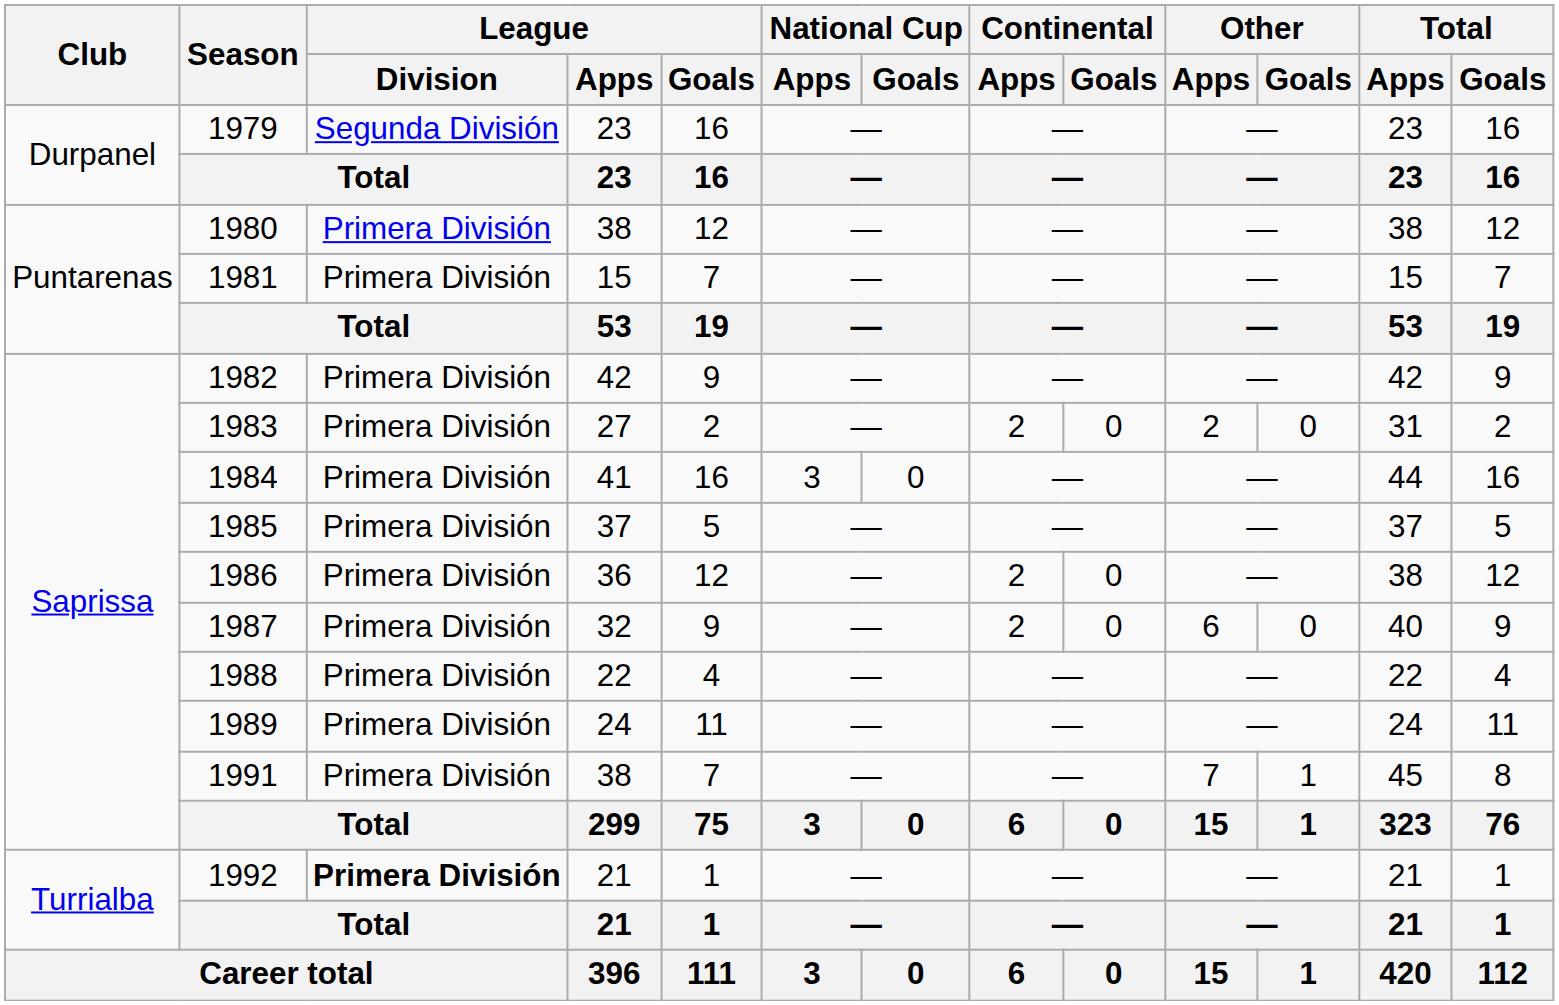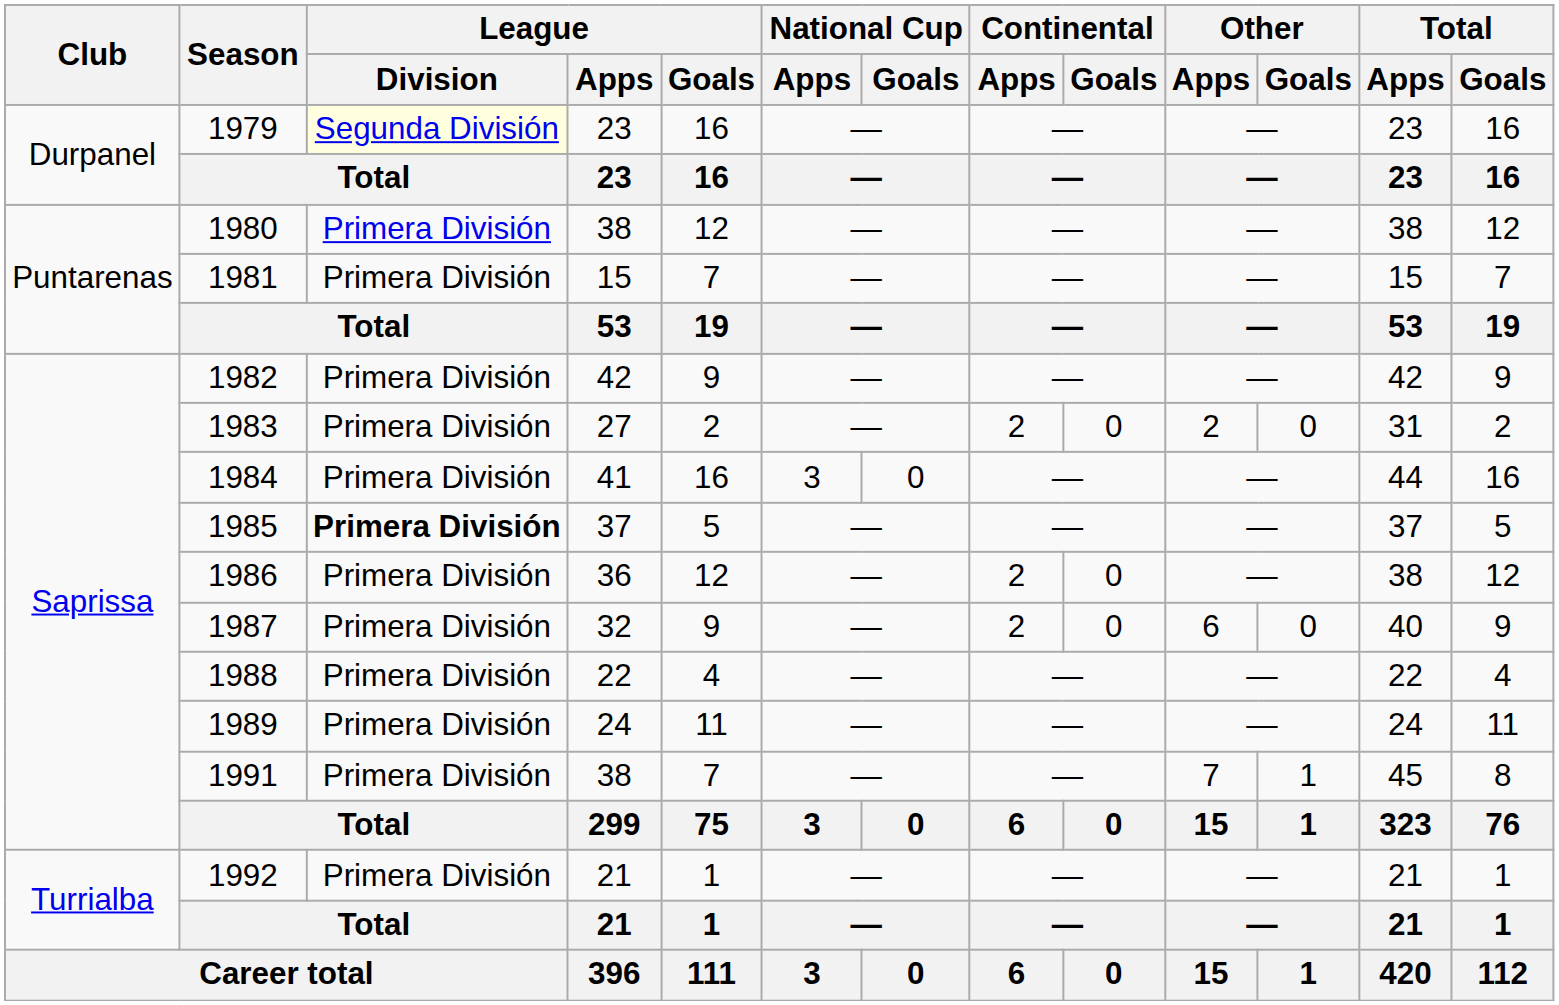(437, 128) no background -> (437, 128) lightyellow background
(437, 526) normal -> (437, 526) bold
(437, 874) bold -> (437, 874) normal
